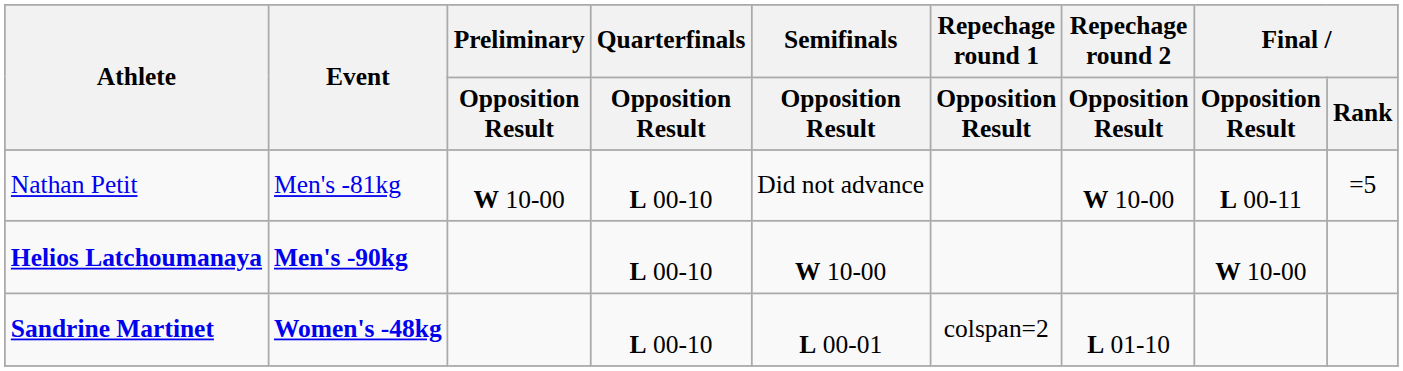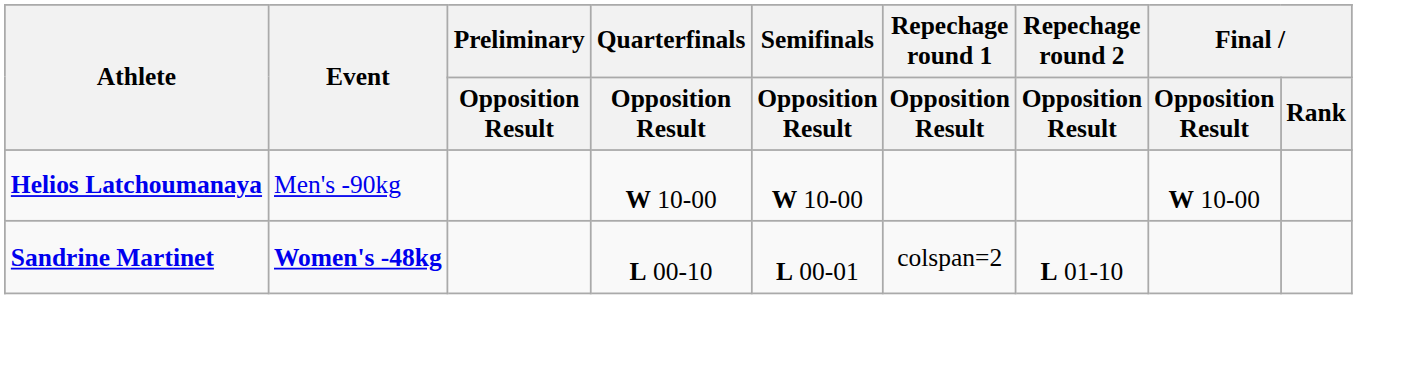- row: (74, 185)
(341, 257) bold -> (338, 185) normal
(671, 272) L 00-10 -> (671, 200) W 10-00
